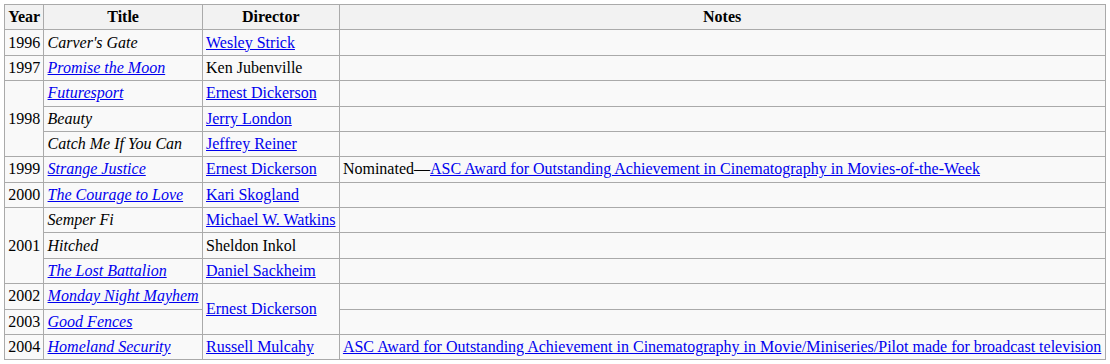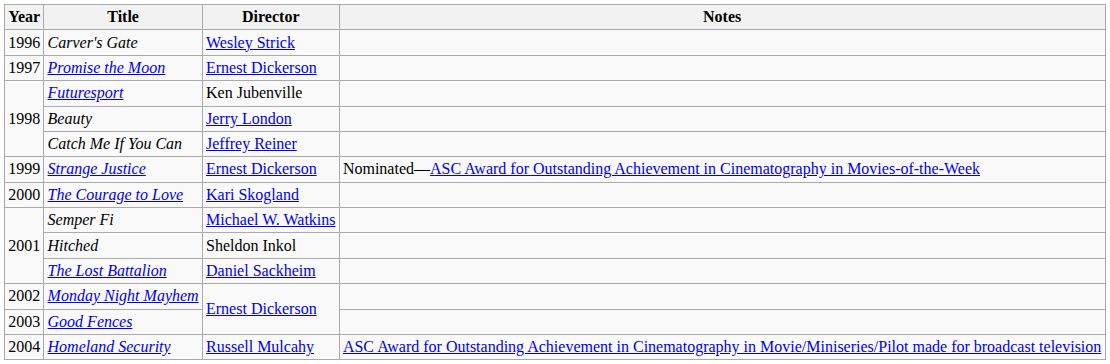(254, 67) Ken Jubenville -> (261, 67) Ernest Dickerson
(261, 93) Ernest Dickerson -> (254, 93) Ken Jubenville
